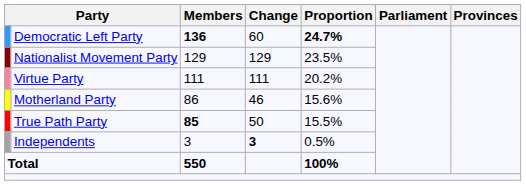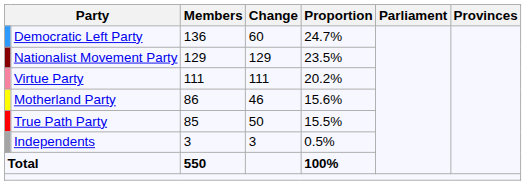(195, 37) bold -> (195, 37) normal
(323, 37) bold -> (323, 37) normal
(191, 121) bold -> (191, 121) normal
(253, 142) bold -> (253, 142) normal
